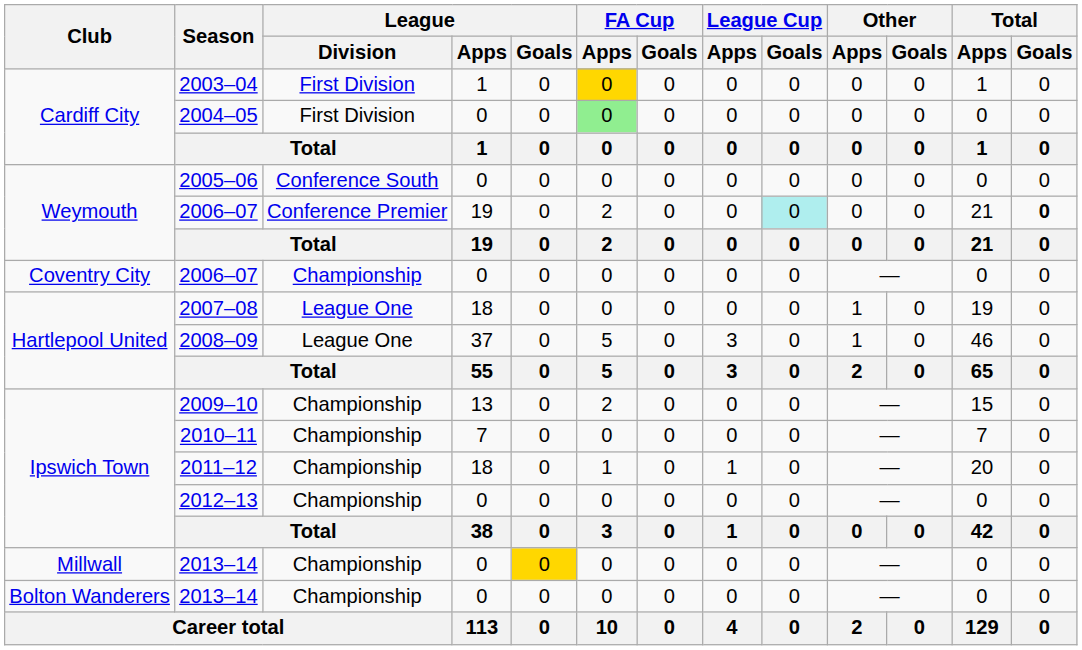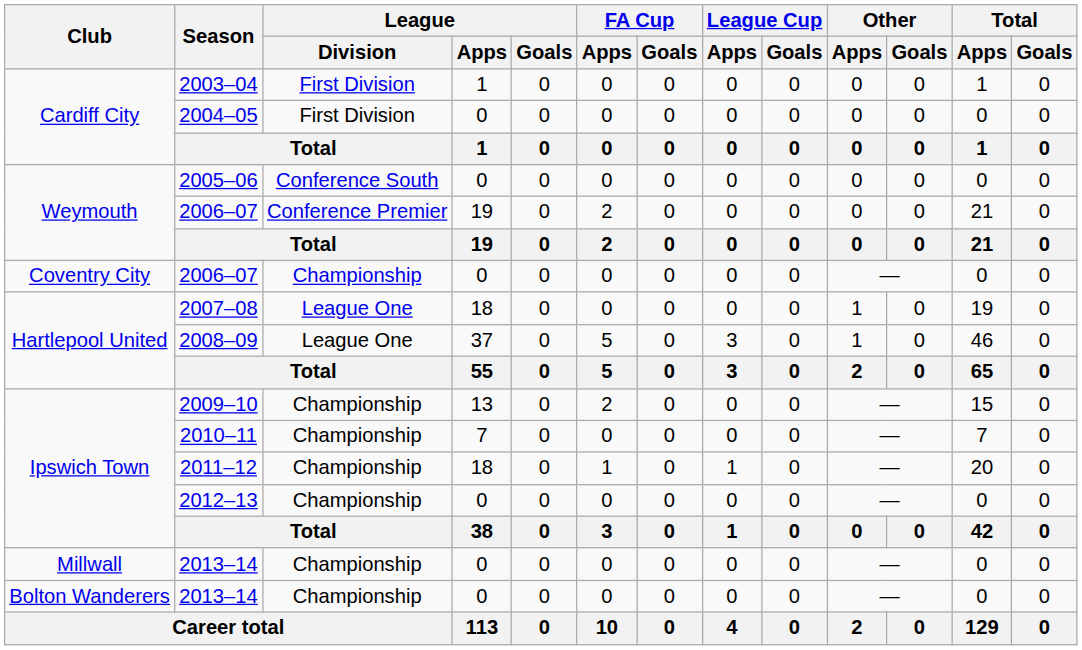(607, 84) gold background -> (607, 84) no background
(607, 116) lightgreen background -> (607, 116) no background
(794, 212) paleturquoise background -> (794, 212) no background
(1044, 212) bold -> (1044, 212) normal
(544, 564) gold background -> (544, 564) no background
